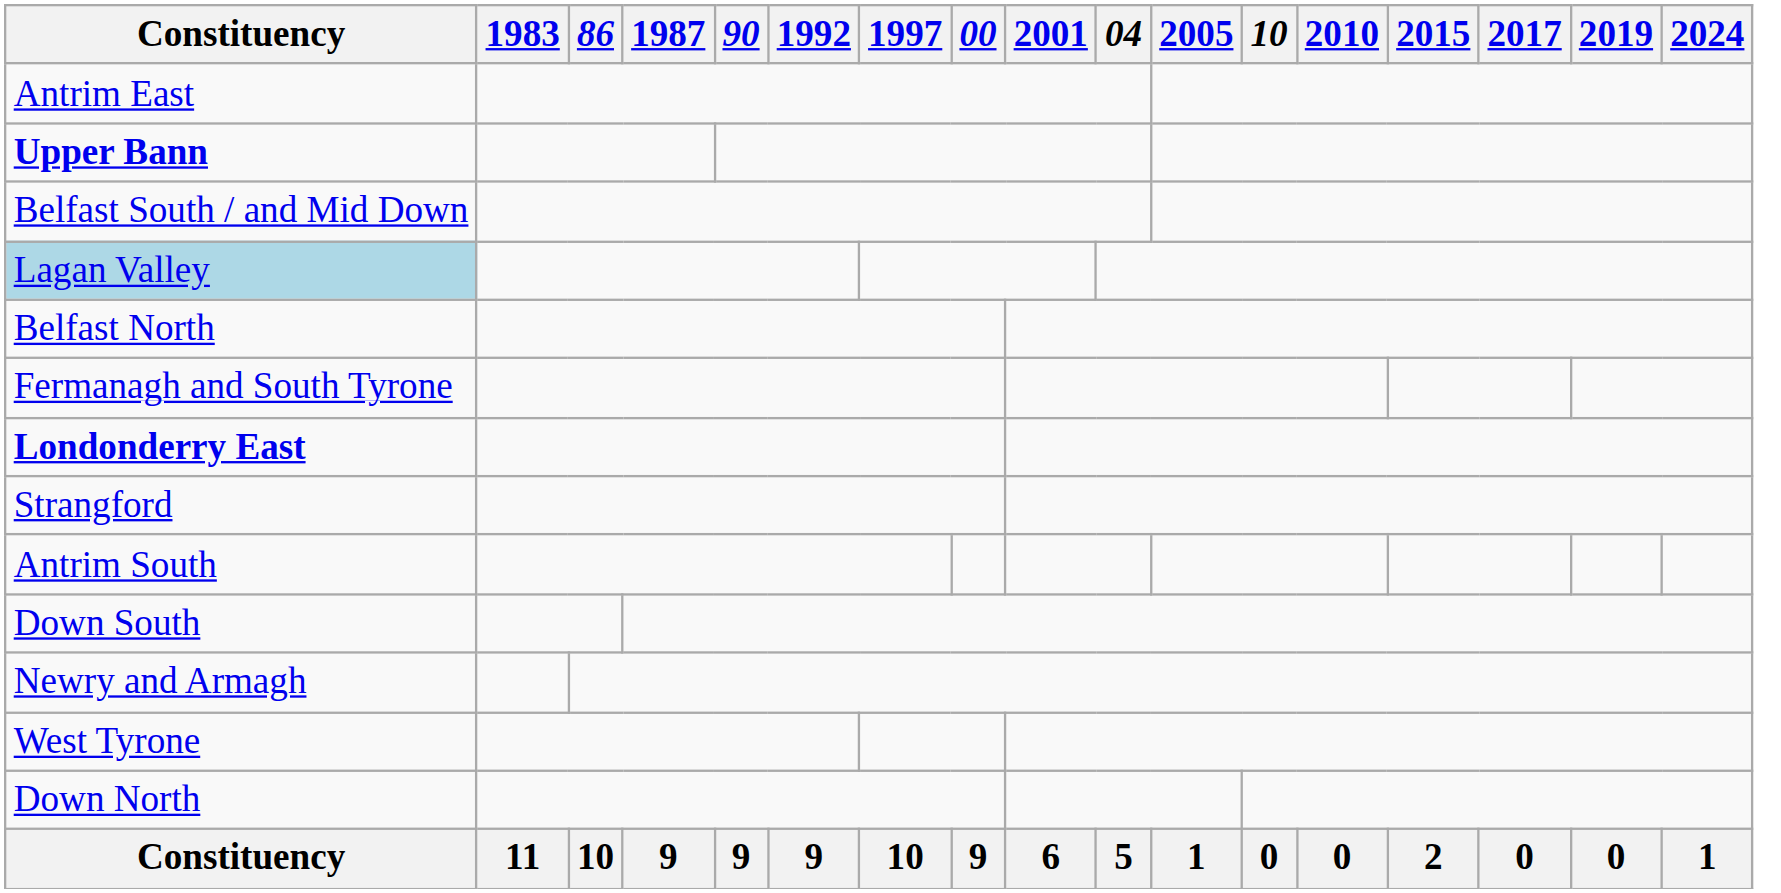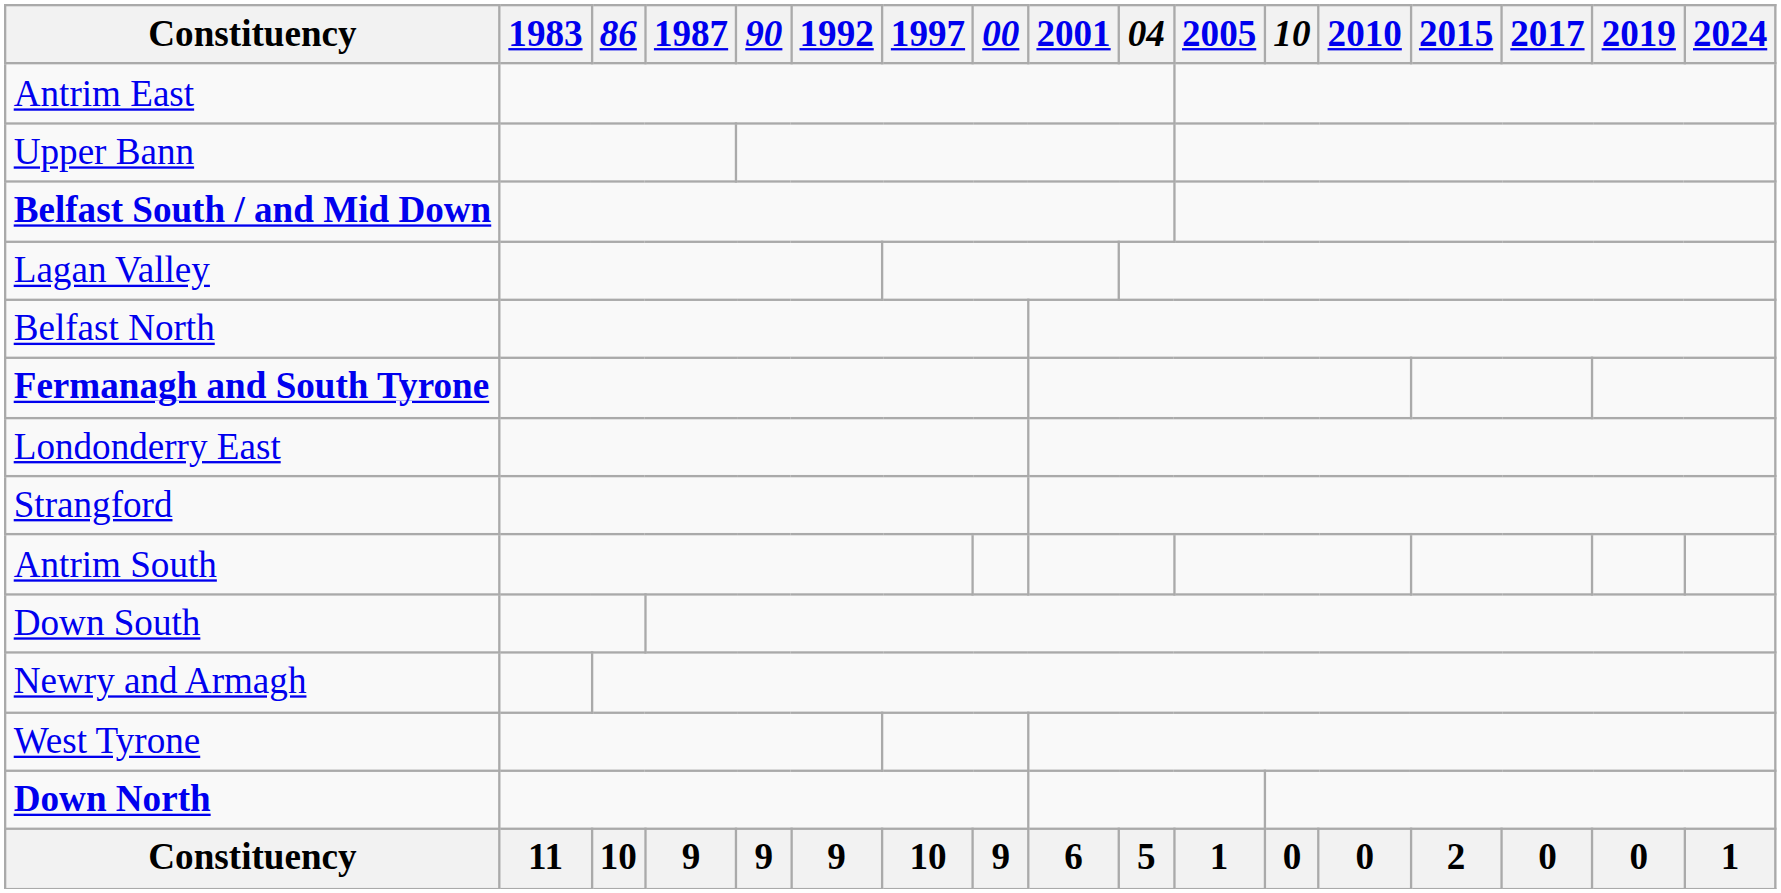(111, 151) bold -> (104, 151) normal
(241, 210) normal -> (252, 210) bold
(112, 269) lightblue background -> (112, 269) no background
(233, 387) normal -> (251, 387) bold
(160, 446) bold -> (147, 446) normal
(107, 799) normal -> (112, 799) bold
